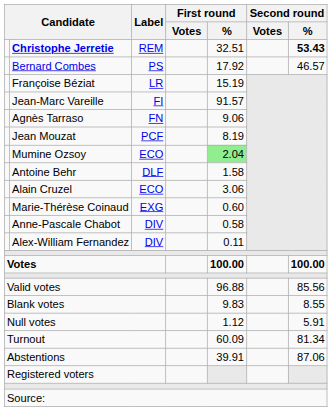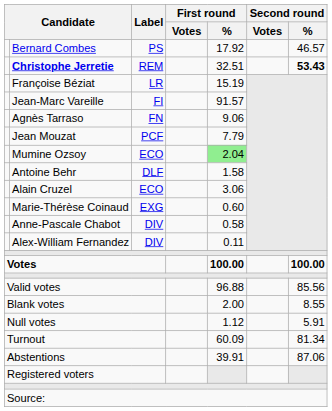rows swapped: (63, 48) <-> (54, 66)
(233, 136) 8.19 -> (233, 136) 7.79
(233, 305) 9.83 -> (233, 305) 2.00
